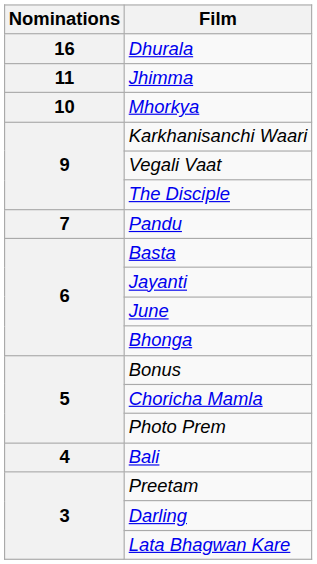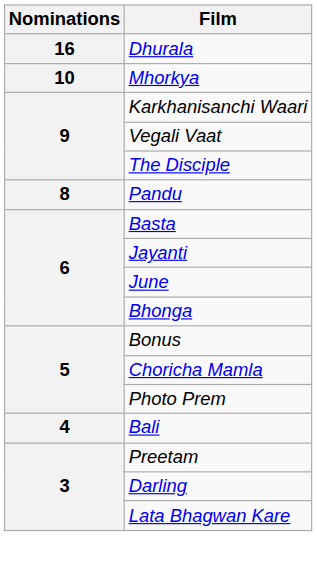- row: (161, 77)
(65, 223) 7 -> (65, 194) 8
